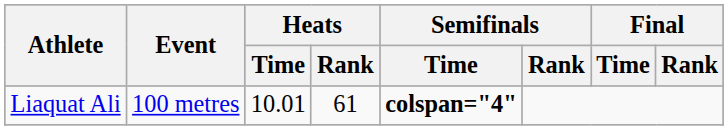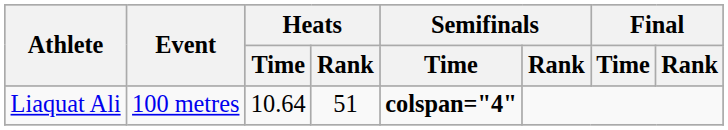(278, 105) 10.01 -> (278, 105) 10.64
(345, 105) 61 -> (345, 105) 51
